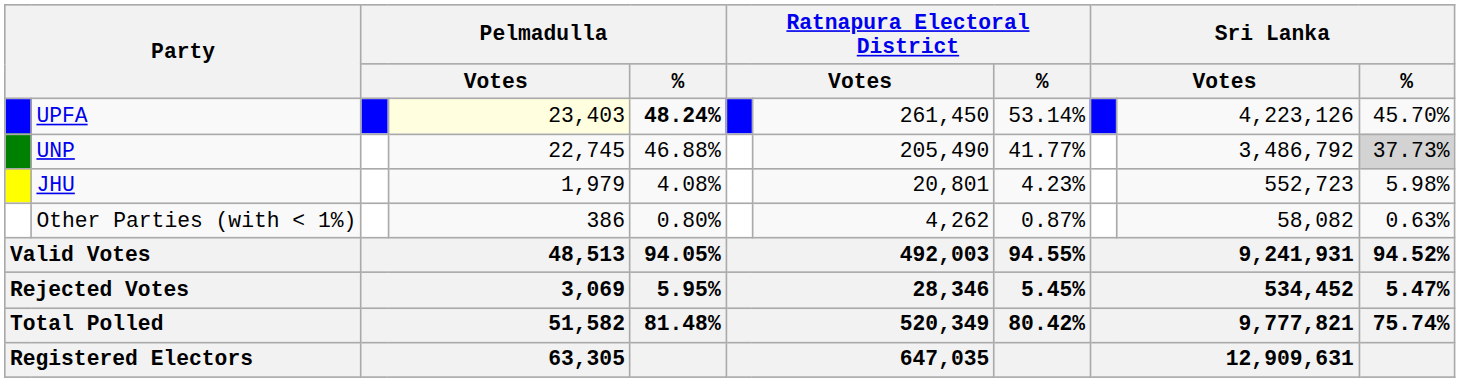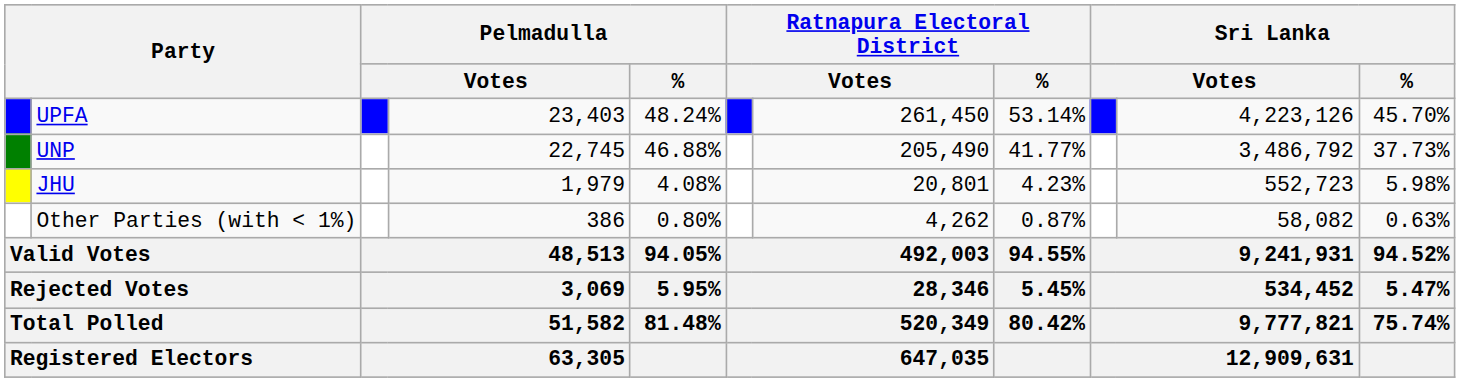(587, 116) lightyellow background -> (587, 116) no background
(682, 116) bold -> (682, 116) normal
(1411, 151) lightgrey background -> (1411, 151) no background
